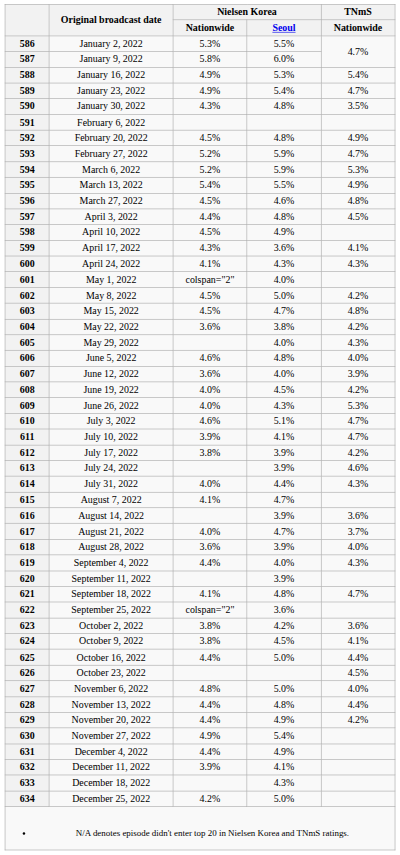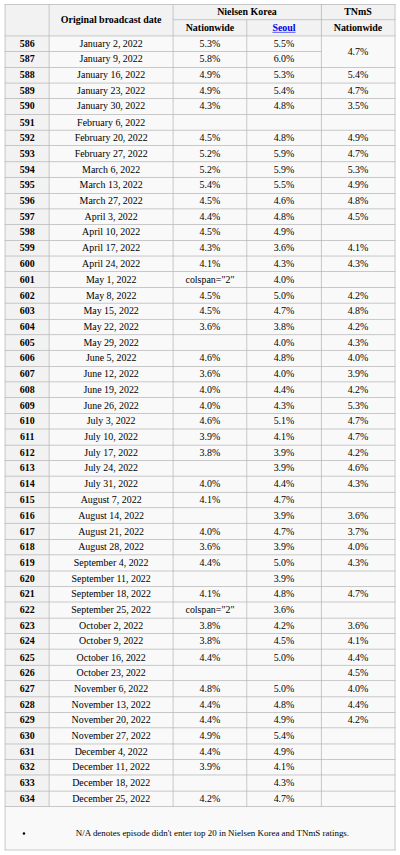(284, 389) 4.5% -> (284, 389) 4.4%
(284, 563) 4.0% -> (284, 563) 5.0%
(284, 798) 5.0% -> (284, 798) 4.7%
